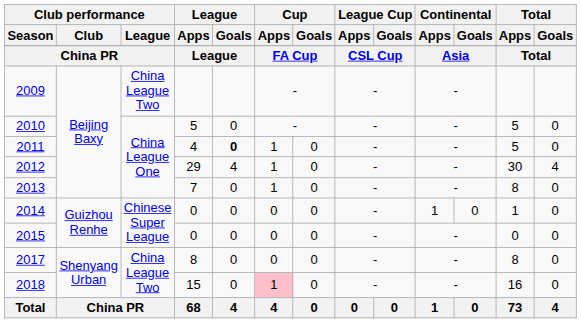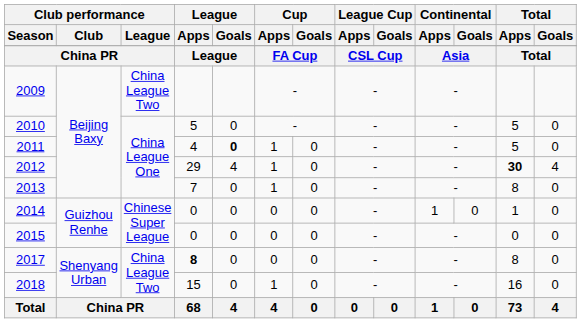(515, 167) normal -> (515, 167) bold
(194, 260) normal -> (194, 260) bold
(274, 285) pink background -> (274, 285) no background
